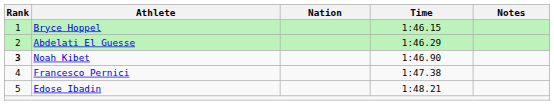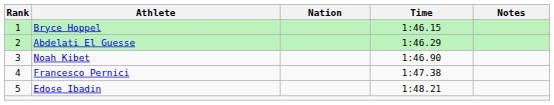(18, 58) bold -> (18, 58) normal
